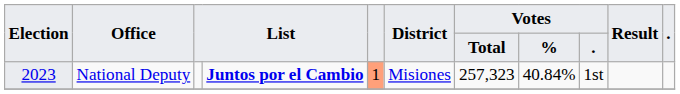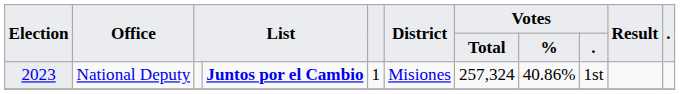(376, 75) lightsalmon background -> (376, 75) no background
(487, 75) 257,323 -> (487, 75) 257,324
(549, 75) 40.84% -> (549, 75) 40.86%
